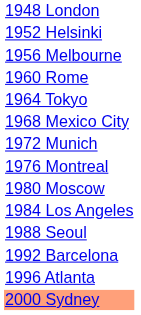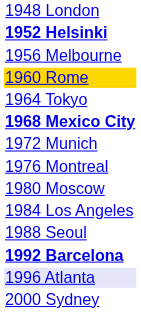(54, 33) normal -> (56, 33) bold
(47, 77) no background -> (47, 77) gold background
(67, 122) normal -> (70, 122) bold
(62, 255) normal -> (64, 255) bold
(50, 277) no background -> (50, 277) lavender background
(52, 299) lightsalmon background -> (52, 299) no background
